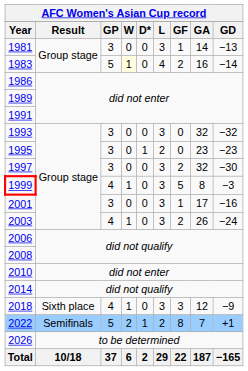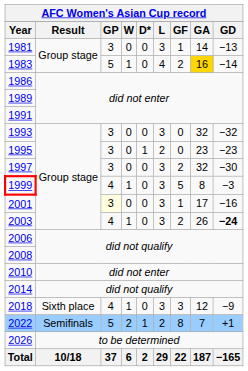(129, 64) lightyellow background -> (129, 64) no background
(202, 64) no background -> (202, 64) gold background
(111, 203) no background -> (111, 203) lightyellow background
(228, 221) normal -> (228, 221) bold
